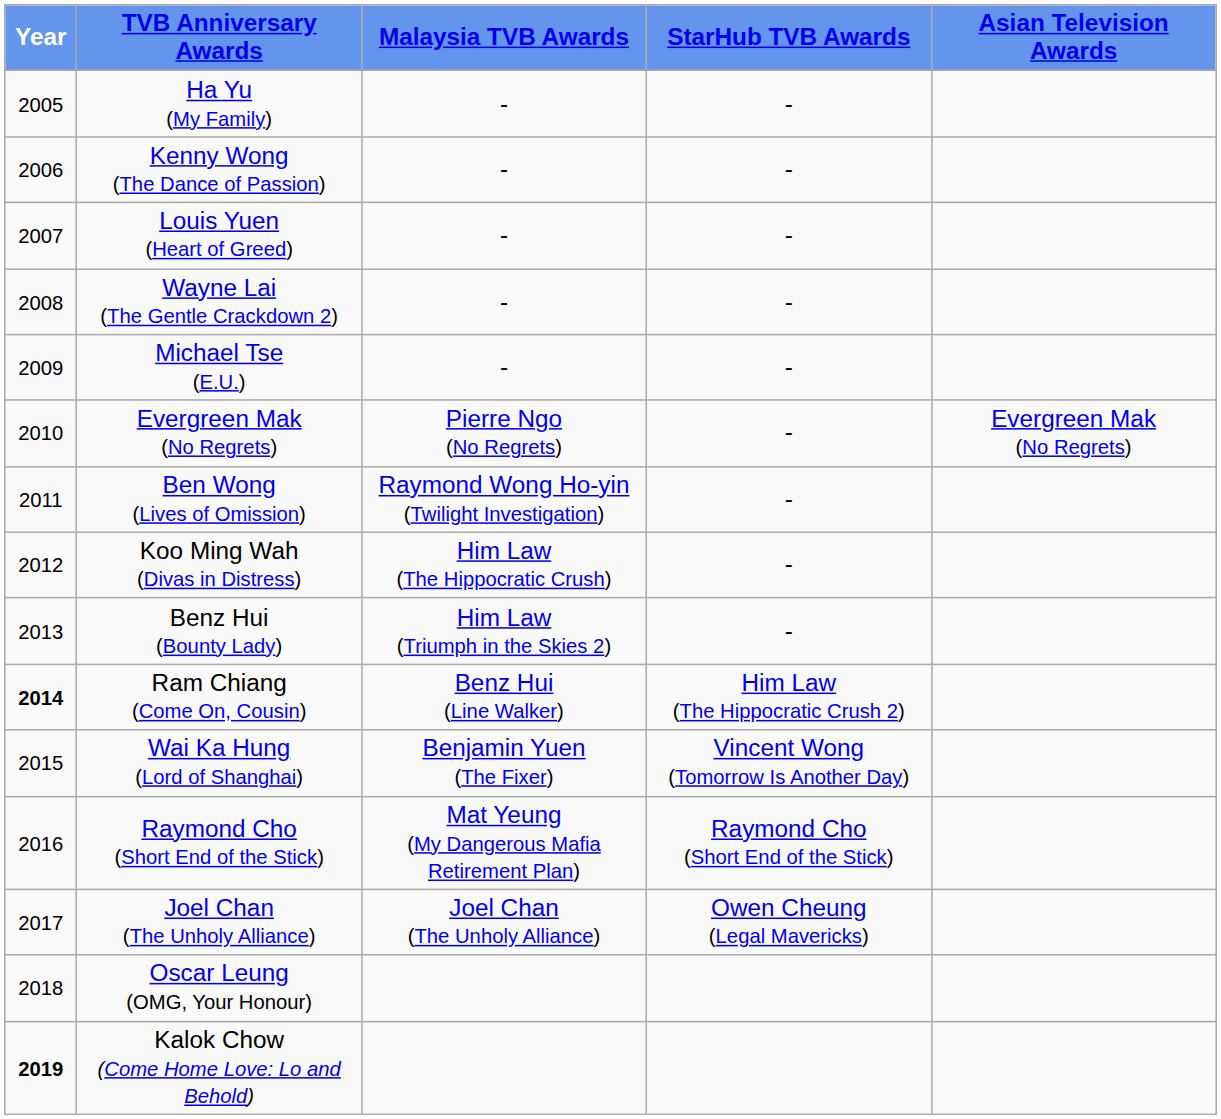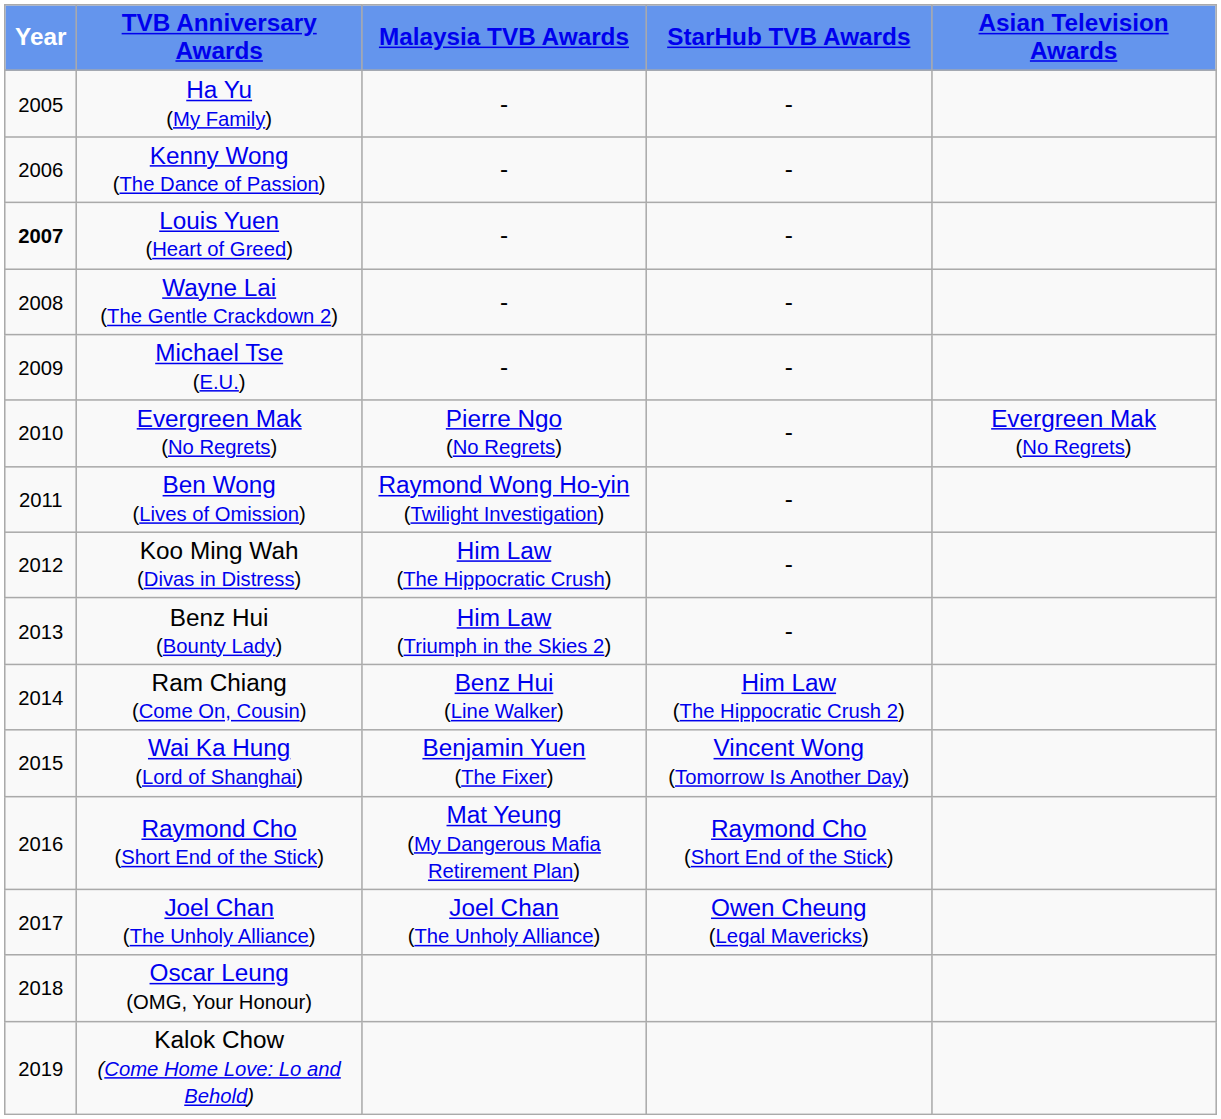(41, 236) normal -> (41, 235) bold
(41, 696) bold -> (41, 698) normal
(41, 1067) bold -> (41, 1068) normal
